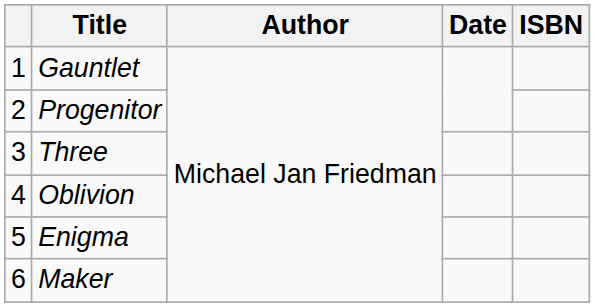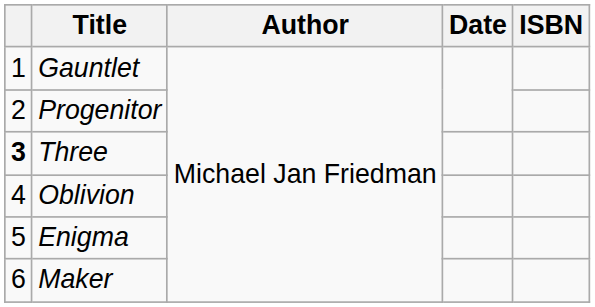(18, 152) normal -> (18, 152) bold
